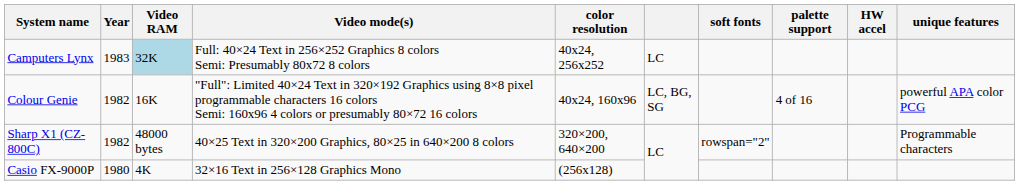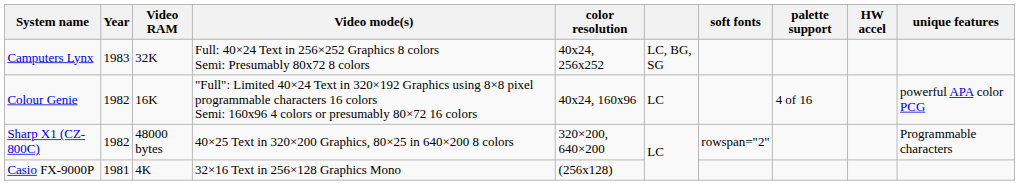(147, 57) lightblue background -> (147, 57) no background
(655, 57) LC -> (669, 57) LC, BG, SG
(669, 99) LC, BG, SG -> (655, 99) LC
(116, 169) 1980 -> (116, 169) 1981
